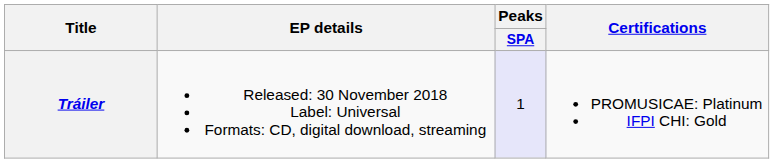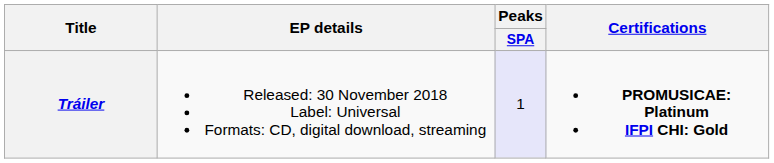(657, 113) normal -> (657, 113) bold
